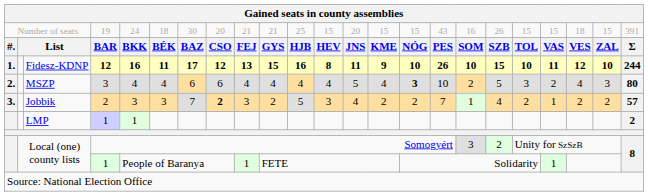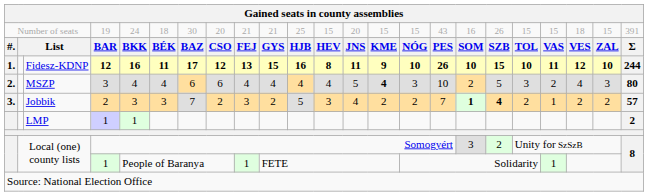(384, 84) normal -> (384, 84) bold
(415, 84) bold -> (415, 84) normal
(220, 102) bold -> (220, 102) normal
(471, 102) normal -> (471, 102) bold
(499, 102) normal -> (499, 102) bold
